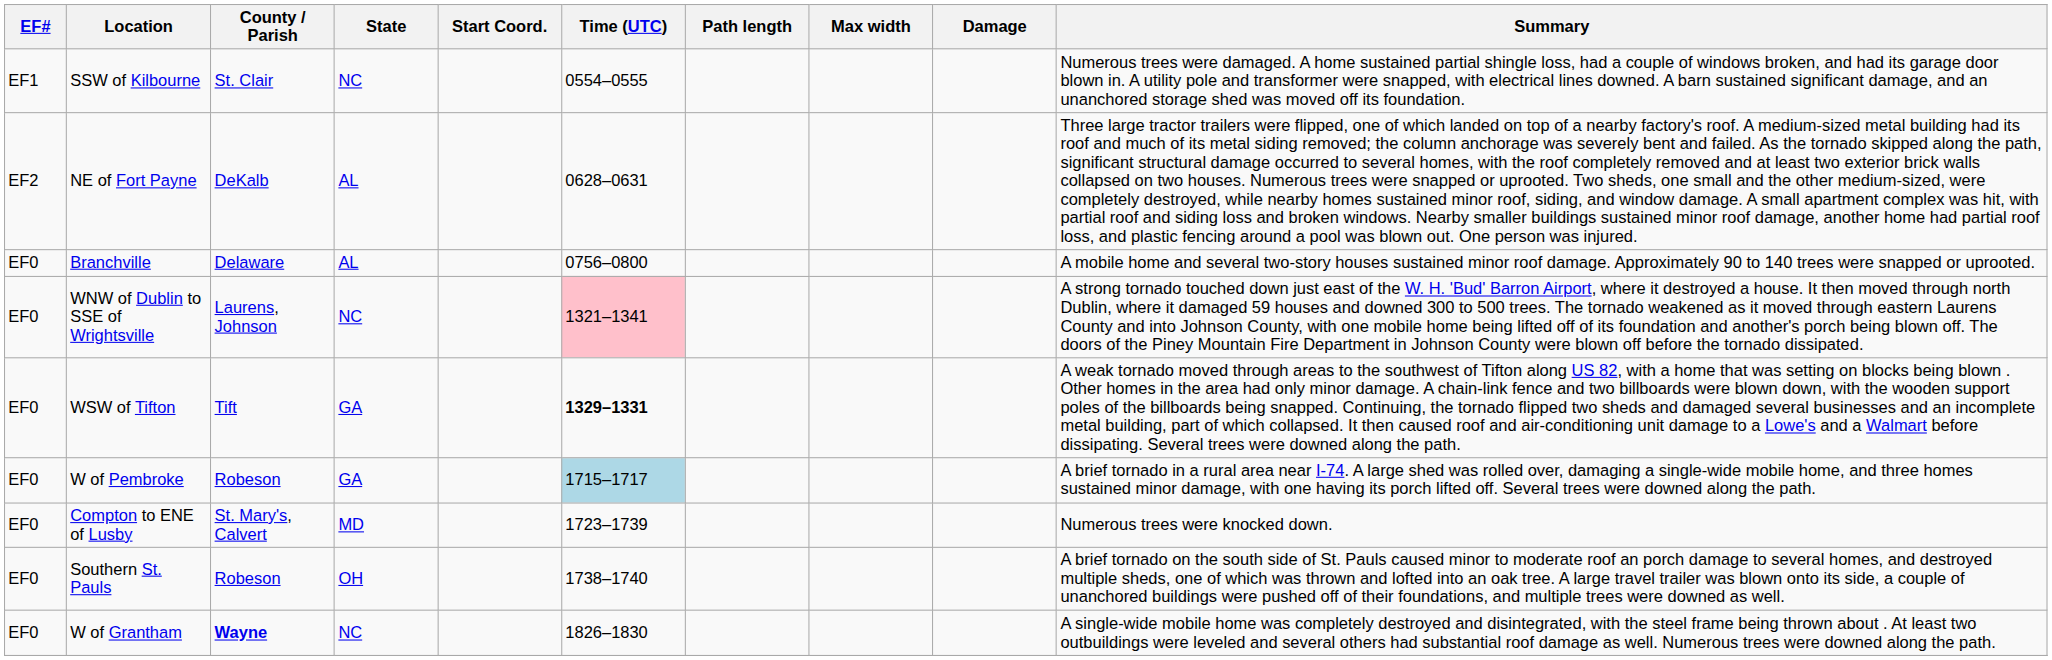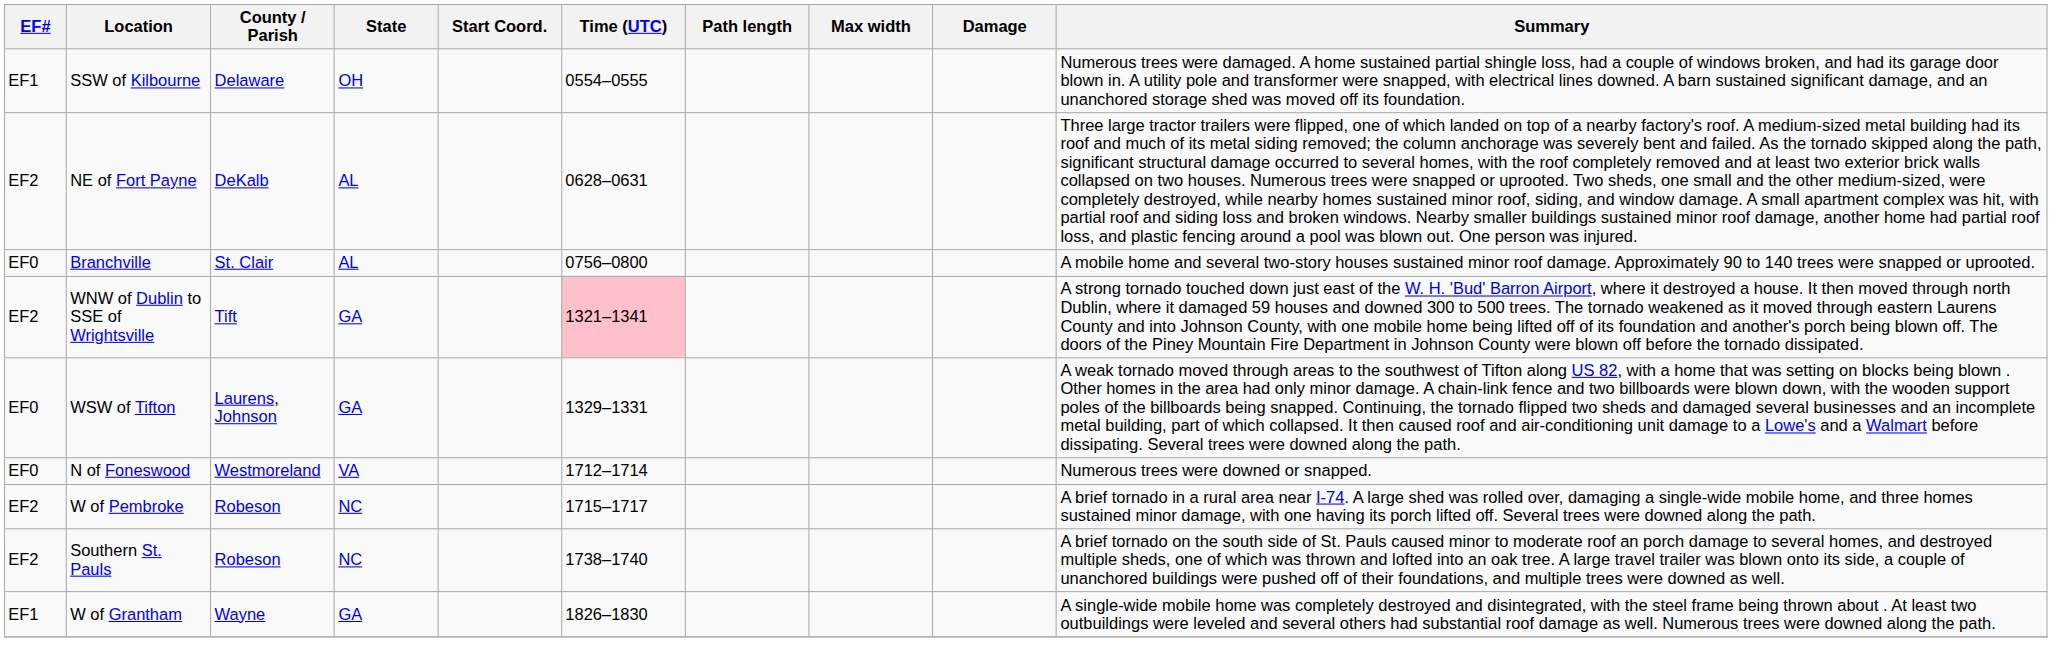(244, 80) St. Clair -> (249, 80) Delaware
(350, 80) NC -> (351, 80) OH
(249, 262) Delaware -> (244, 262) St. Clair
(23, 316) EF0 -> (23, 316) EF2
(247, 316) Laurens, Johnson -> (226, 316) Tift
(350, 316) NC -> (350, 316) GA
(226, 407) Tift -> (247, 407) Laurens, Johnson
(607, 407) bold -> (607, 407) normal
+ row: (130, 471)
(23, 480) EF0 -> (23, 506) EF2
(350, 480) GA -> (350, 506) NC
(607, 480) lightblue background -> (607, 506) no background
- row: (132, 524)
(23, 578) EF0 -> (23, 560) EF2
(351, 578) OH -> (350, 560) NC
(23, 632) EF0 -> (23, 614) EF1
(241, 632) bold -> (240, 614) normal
(350, 632) NC -> (350, 614) GA
